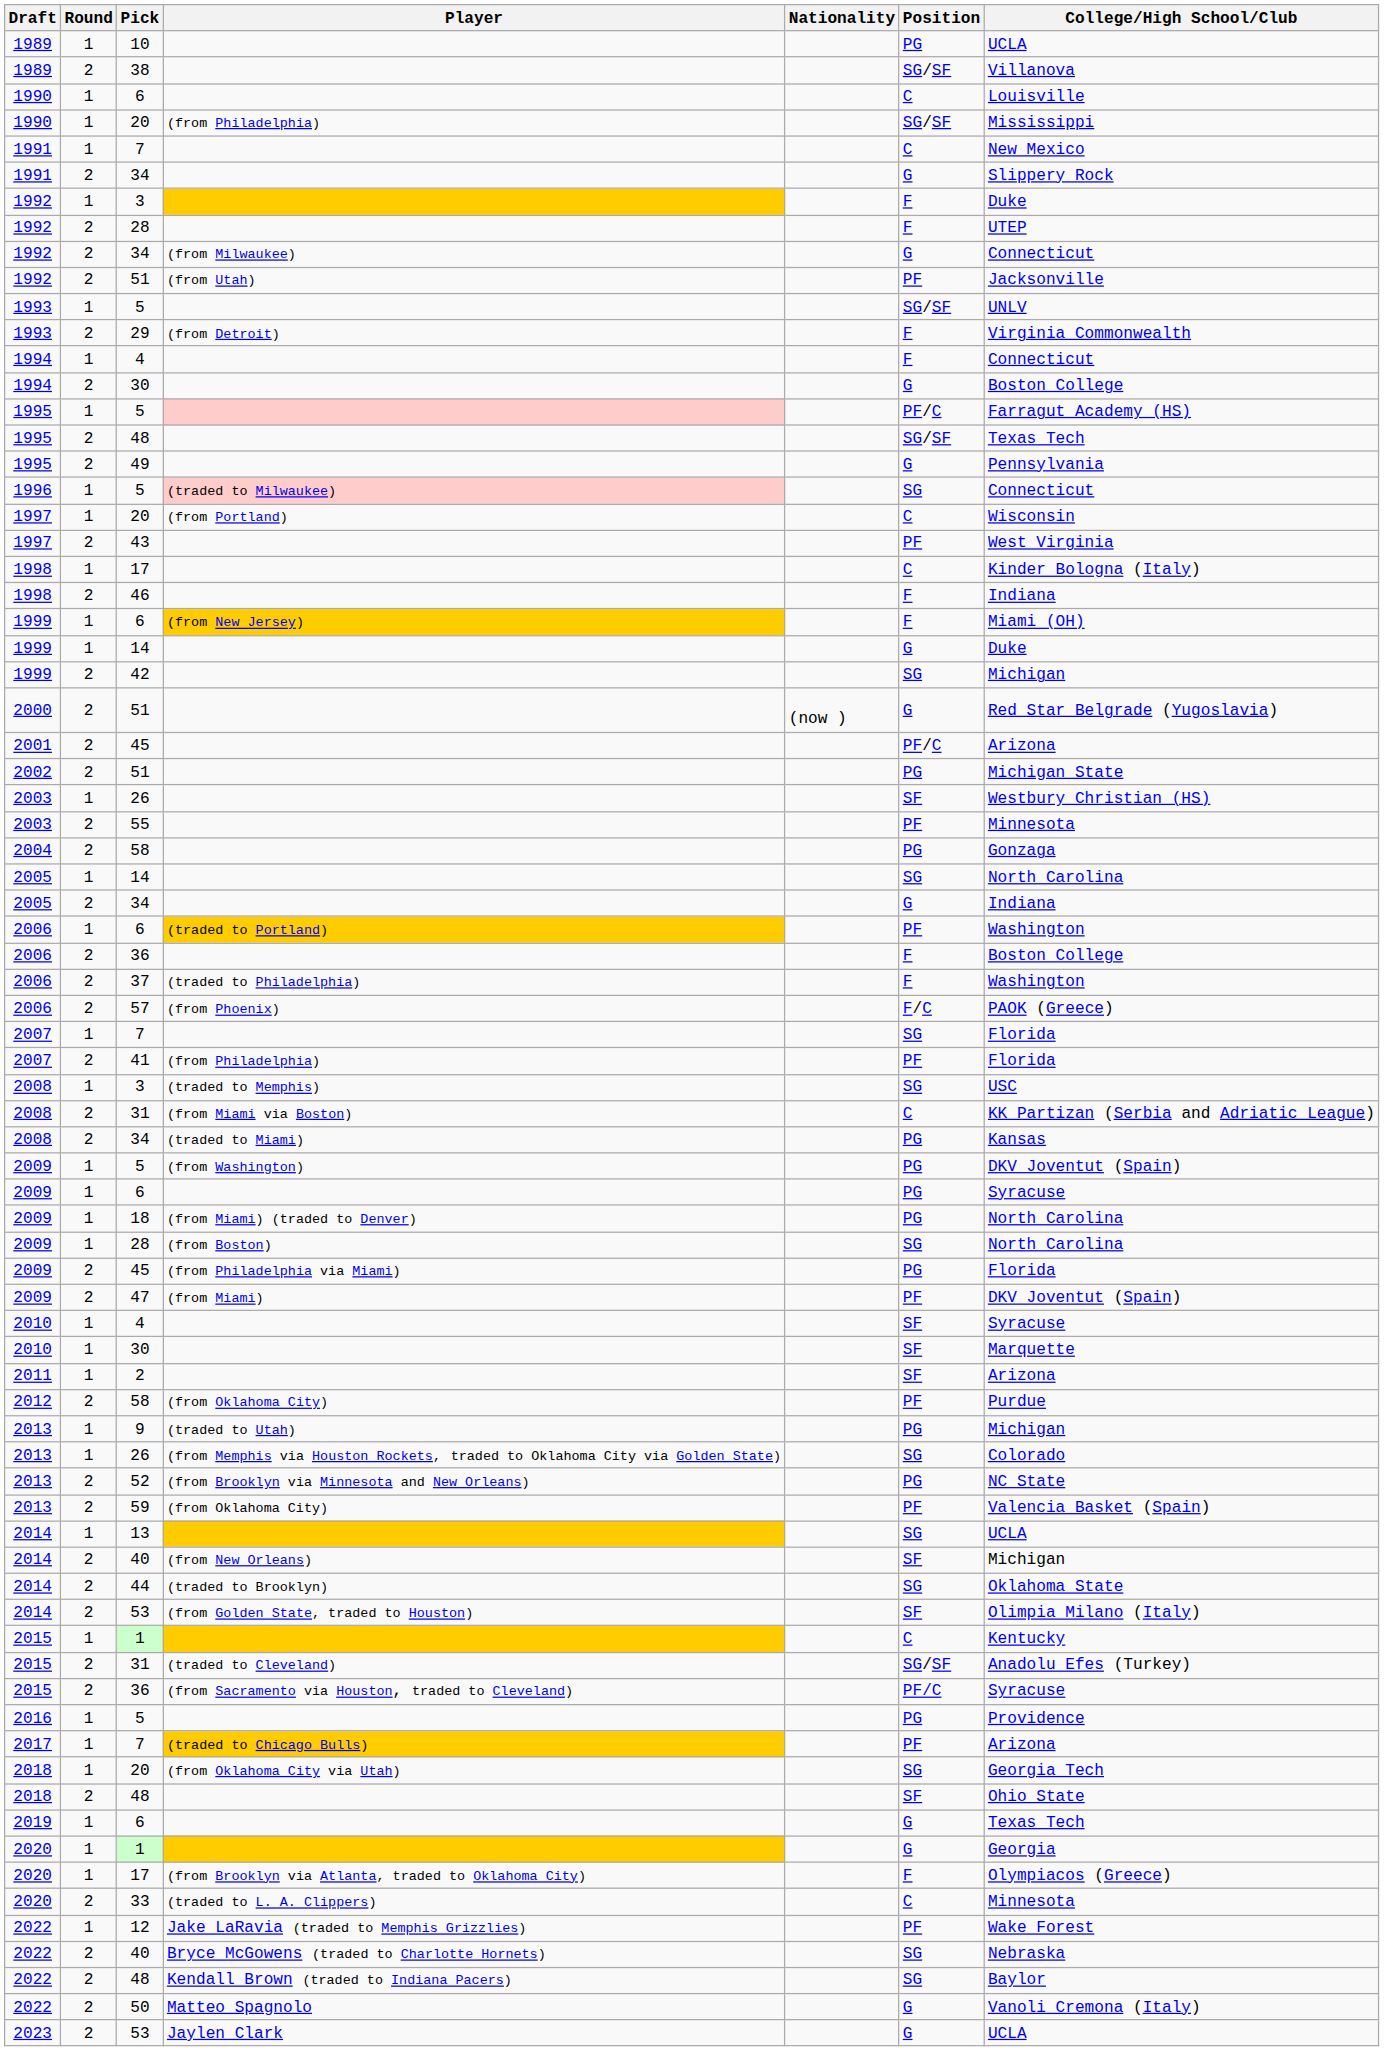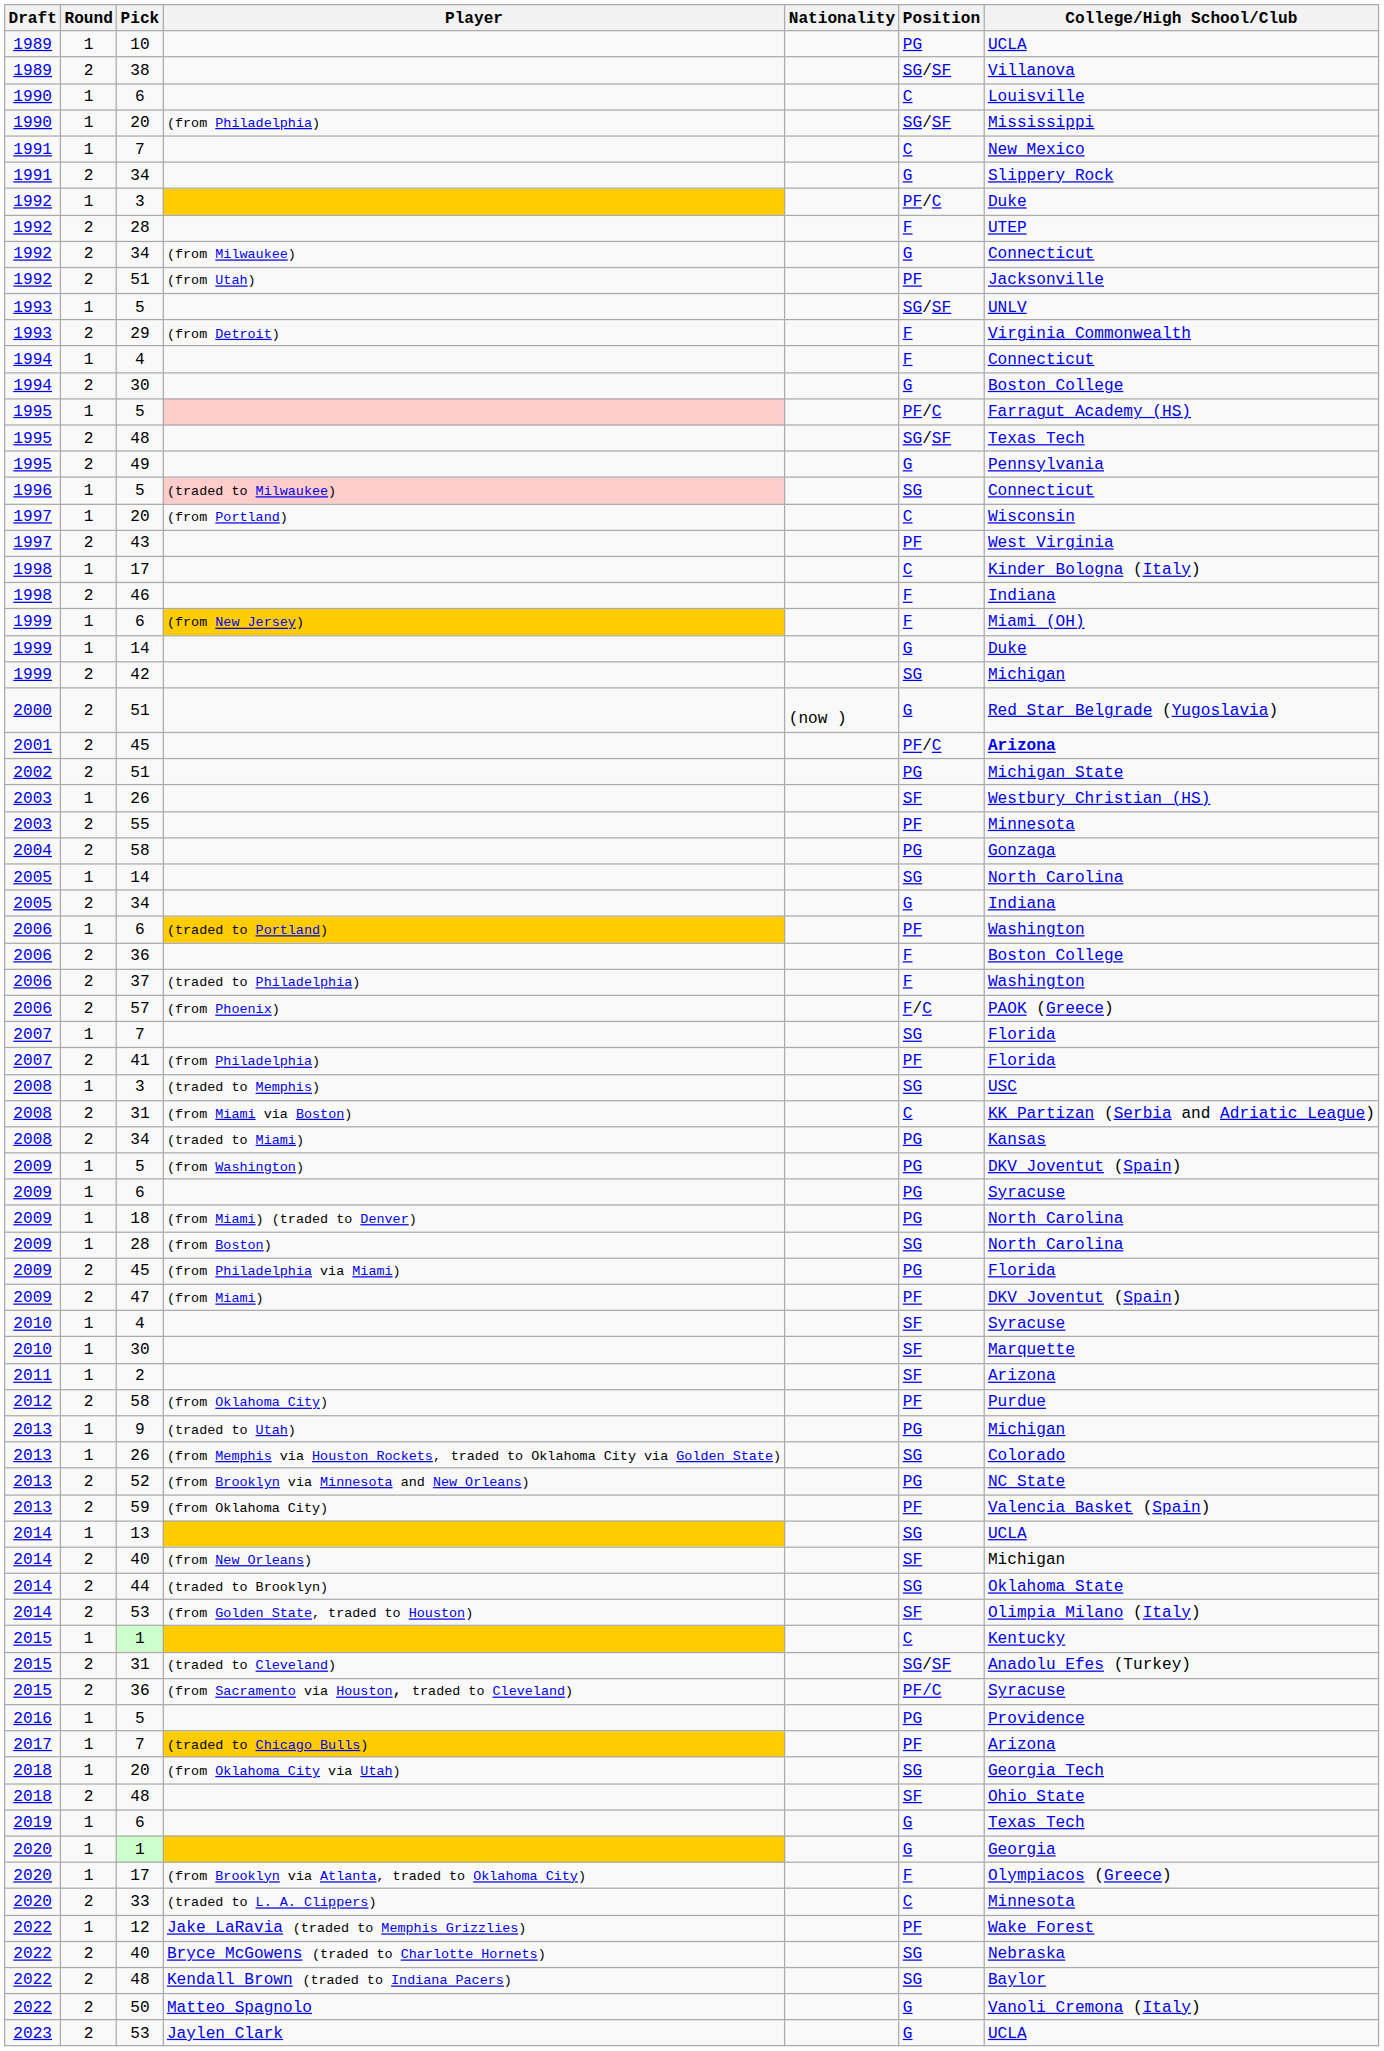(908, 202) F -> (922, 202) PF/C
(1022, 746) normal -> (1022, 746) bold
